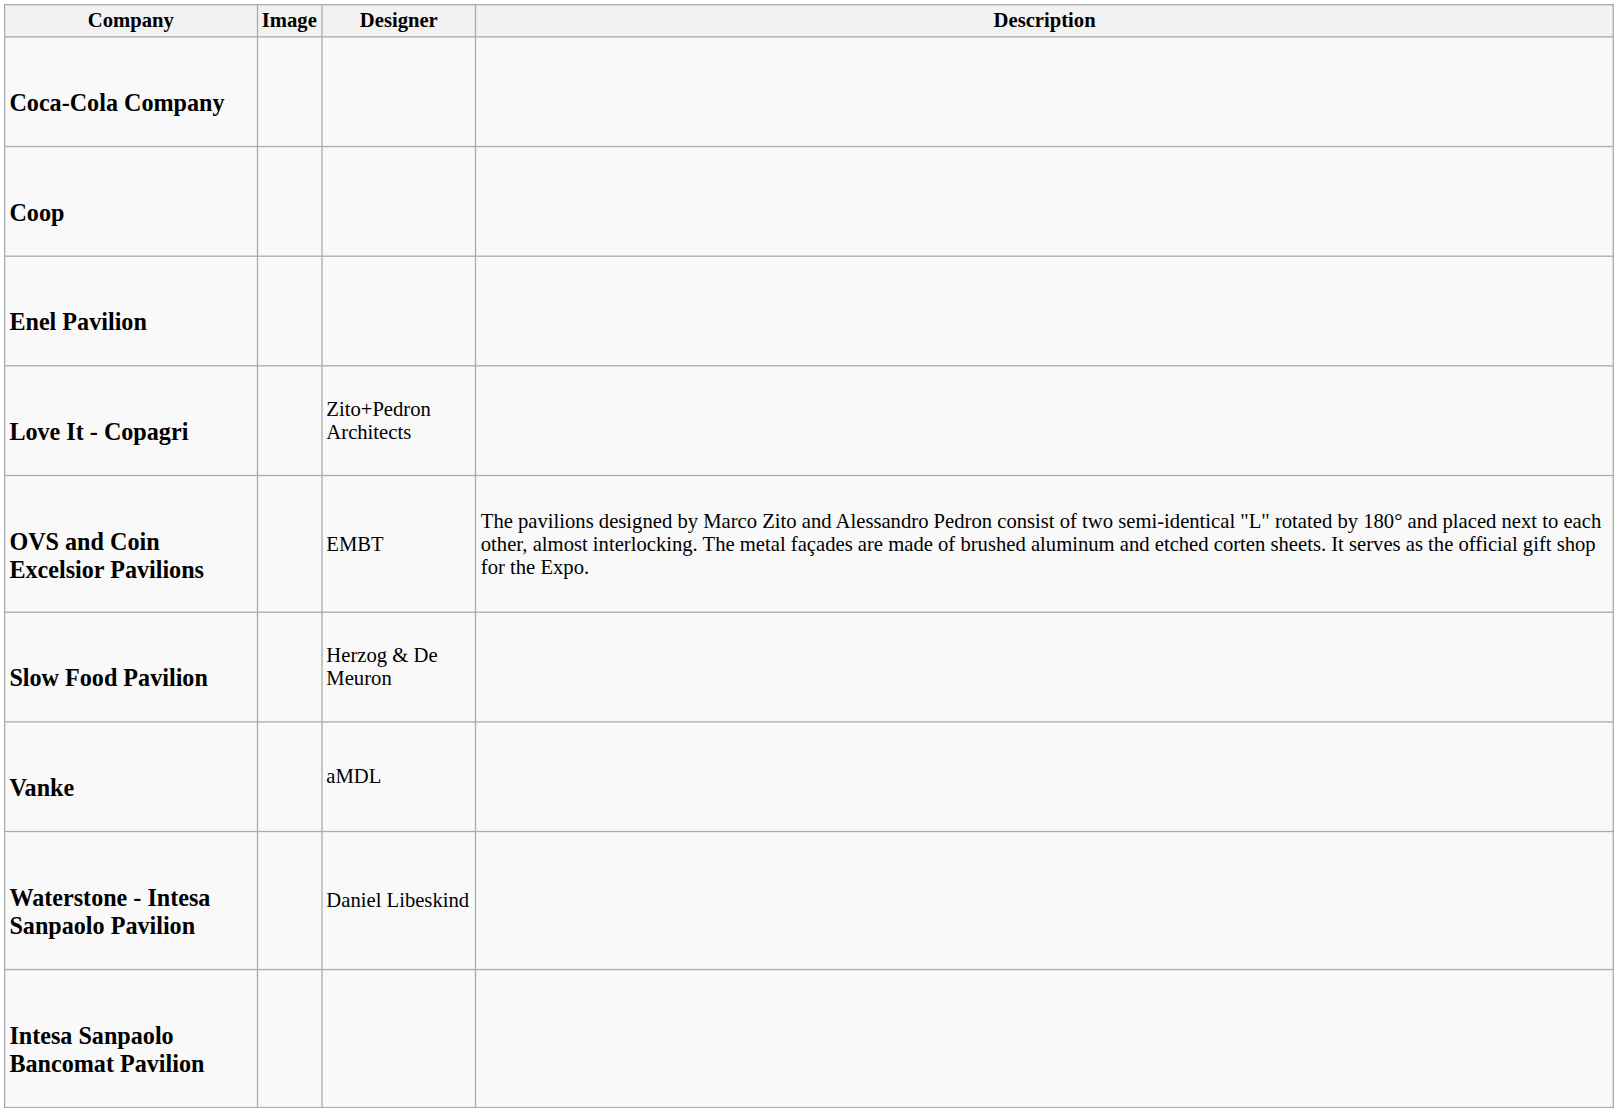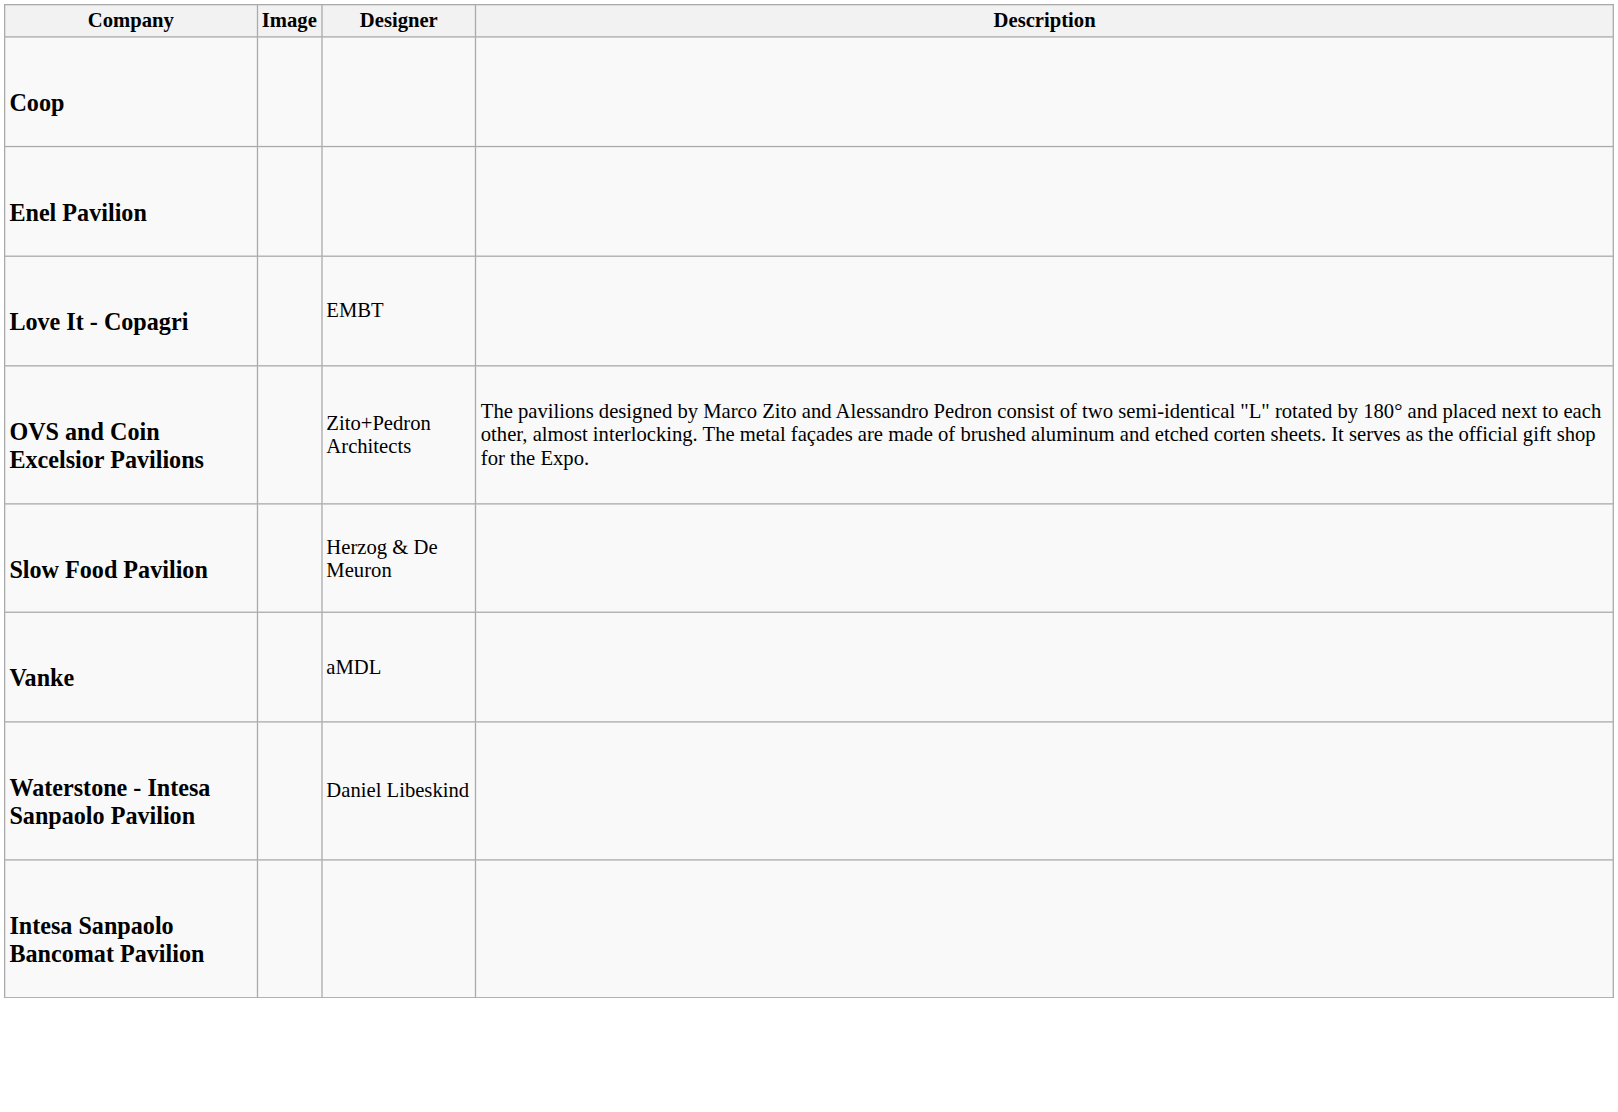- row: (131, 104)
(379, 420) Zito+Pedron Architects -> (355, 310) EMBT
(355, 543) EMBT -> (379, 434) Zito+Pedron Architects
